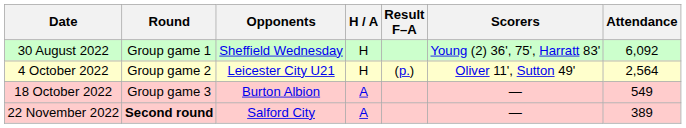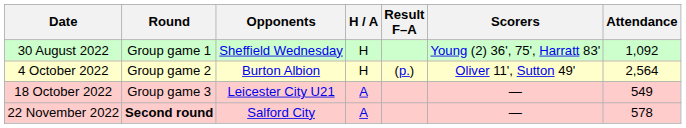(642, 50) 6,092 -> (642, 50) 1,092
(281, 71) Leicester City U21 -> (281, 71) Burton Albion
(281, 92) Burton Albion -> (281, 92) Leicester City U21
(642, 112) 389 -> (642, 112) 578
